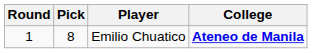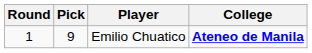(71, 36) 8 -> (71, 36) 9
